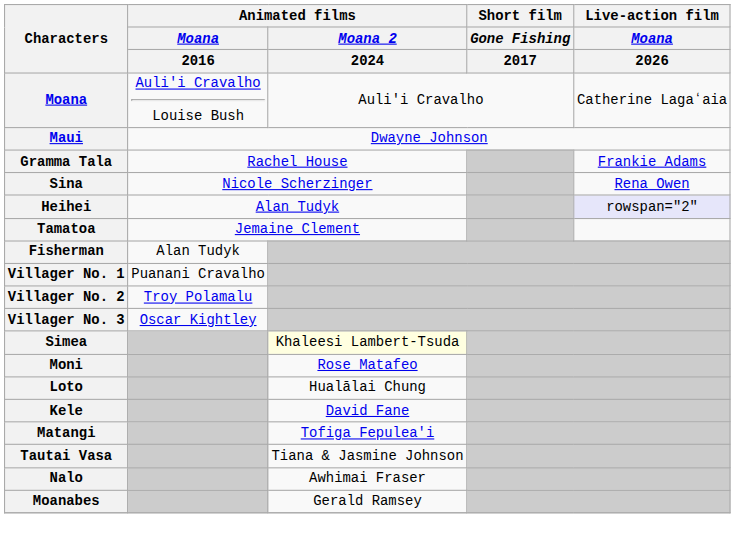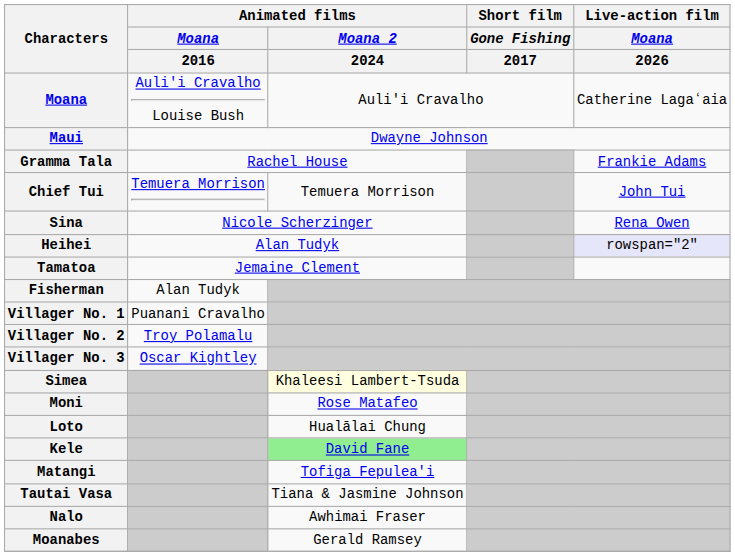+ row: (66, 192)
(368, 411) no background -> (368, 449) lightgreen background
